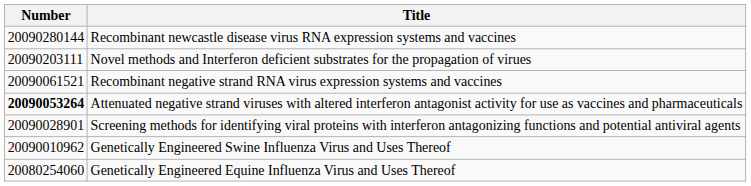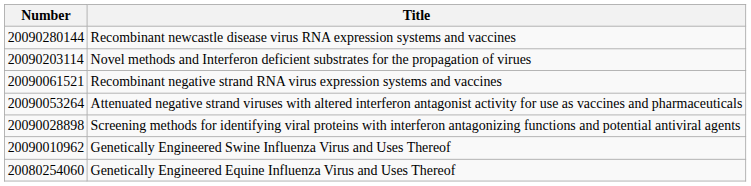(45, 59) 20090203111 -> (46, 59) 20090203114
(46, 103) bold -> (46, 103) normal
(46, 125) 20090028901 -> (46, 125) 20090028898
